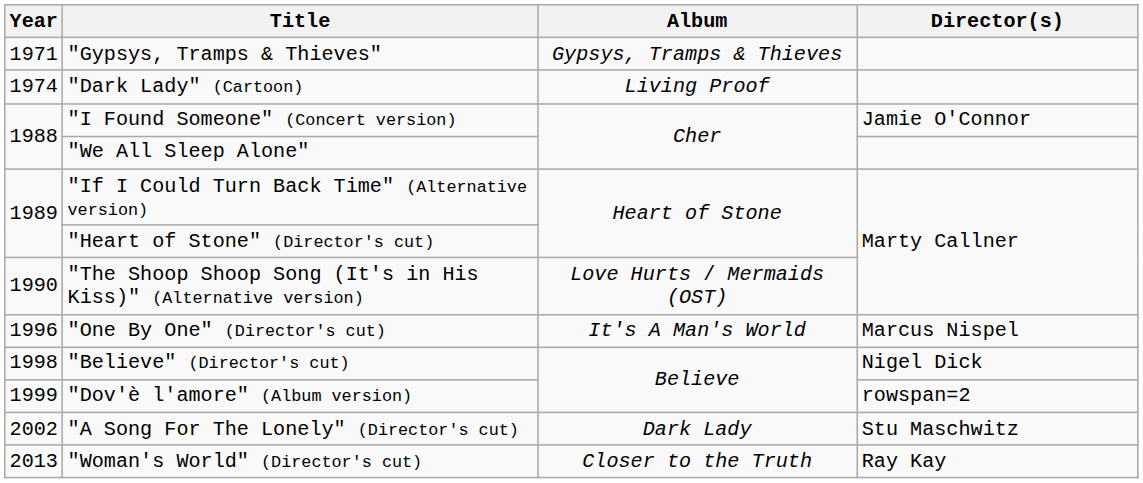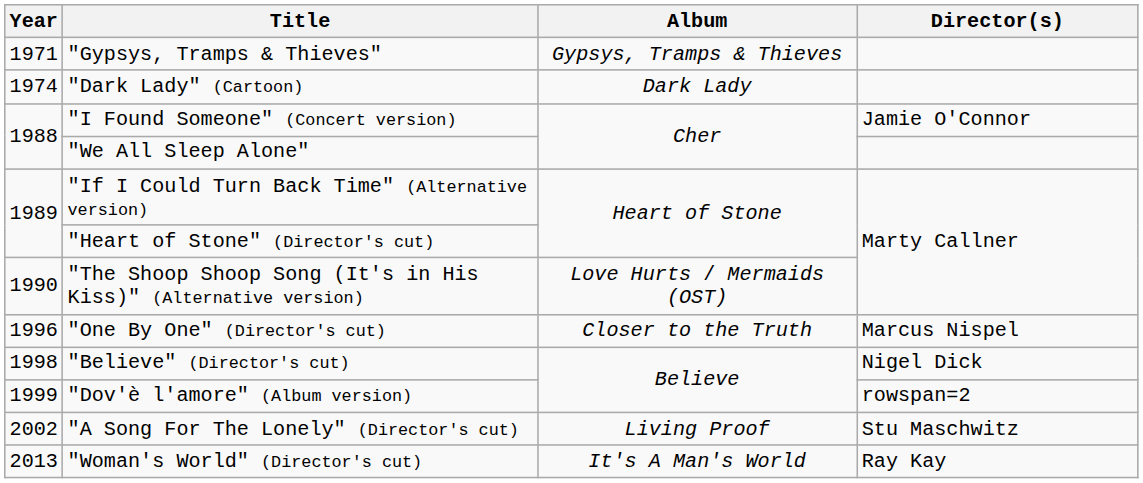(697, 87) Living Proof -> (697, 87) Dark Lady
(697, 330) It's A Man's World -> (697, 330) Closer to the Truth
(697, 429) Dark Lady -> (697, 429) Living Proof
(697, 462) Closer to the Truth -> (697, 462) It's A Man's World
